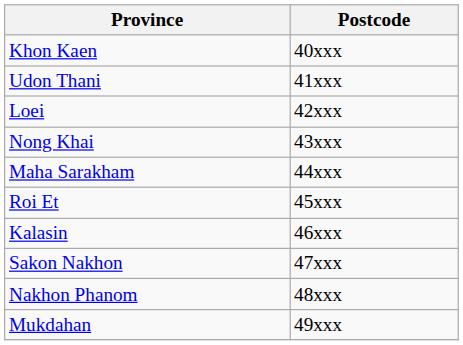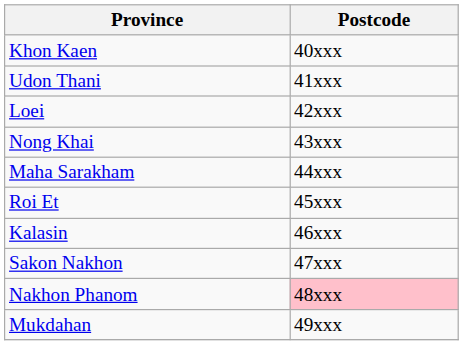(318, 293) no background -> (318, 293) pink background
